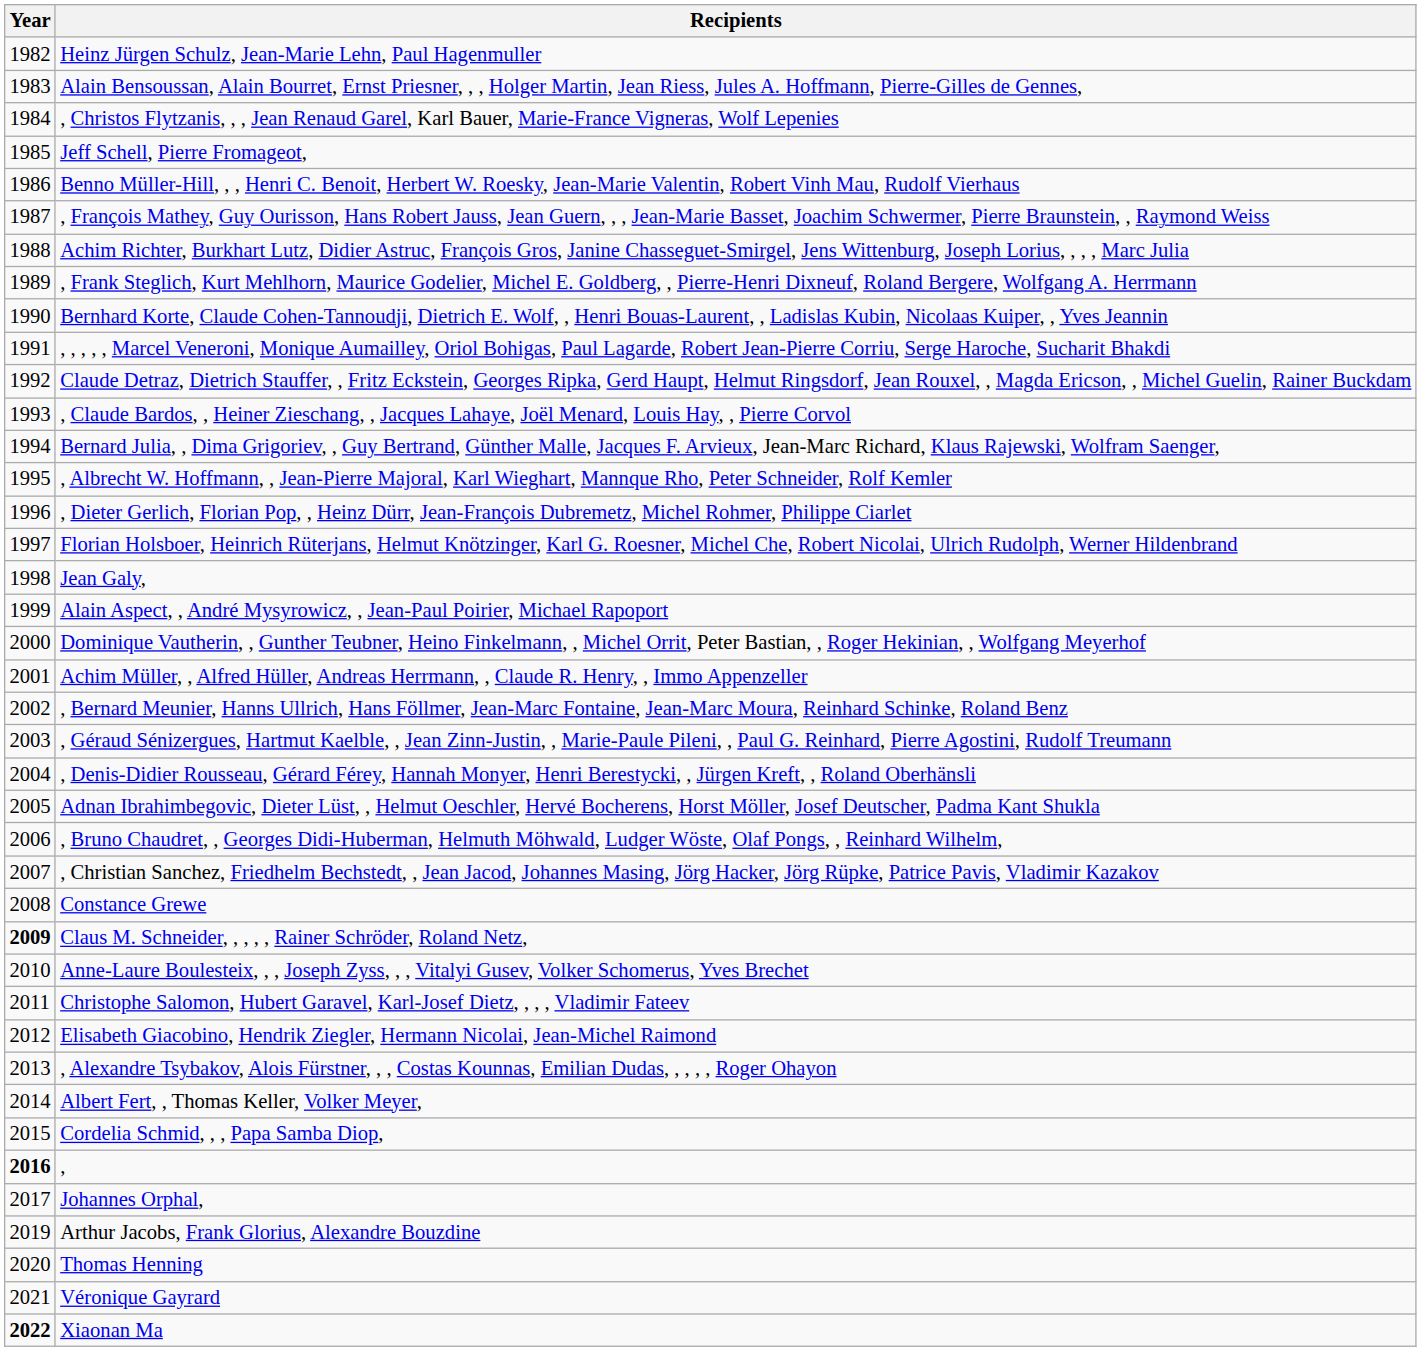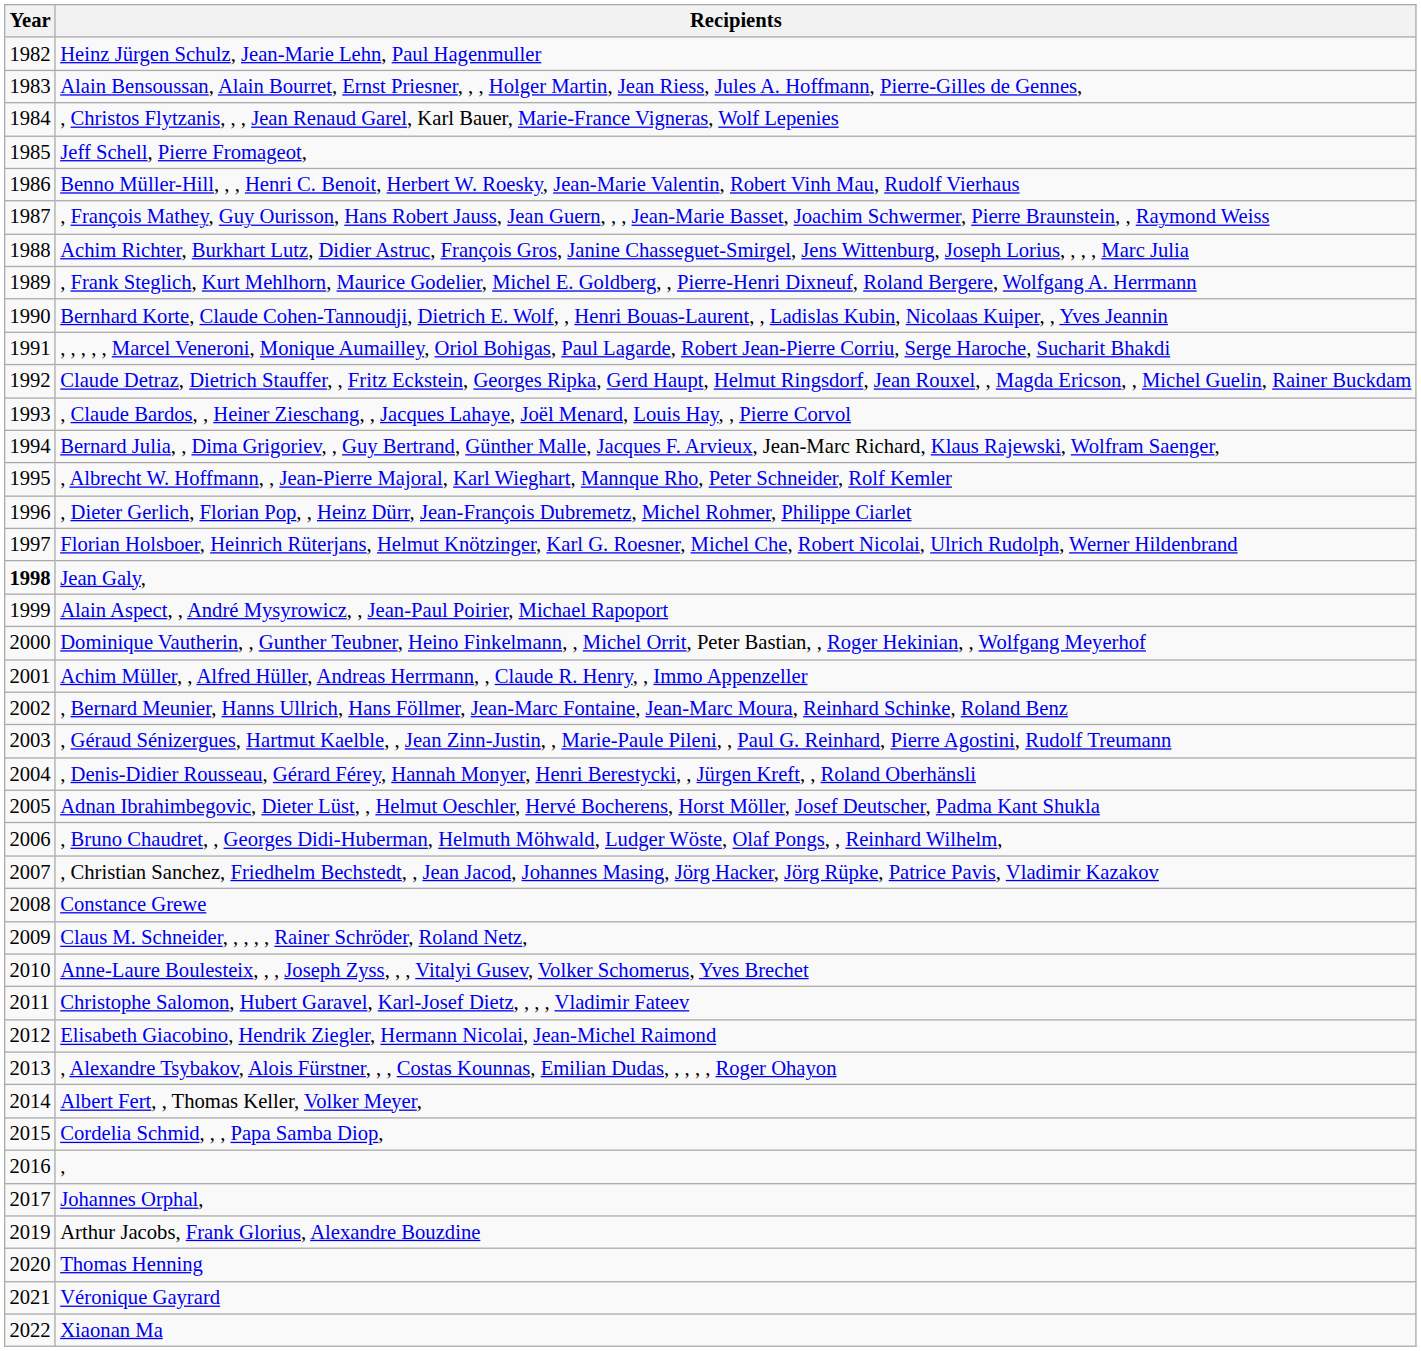(30, 577) normal -> (30, 577) bold
(30, 937) bold -> (30, 937) normal
(30, 1166) bold -> (30, 1166) normal
(30, 1330) bold -> (30, 1330) normal
